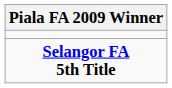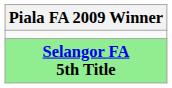(86, 60) no background -> (86, 60) lightgreen background
